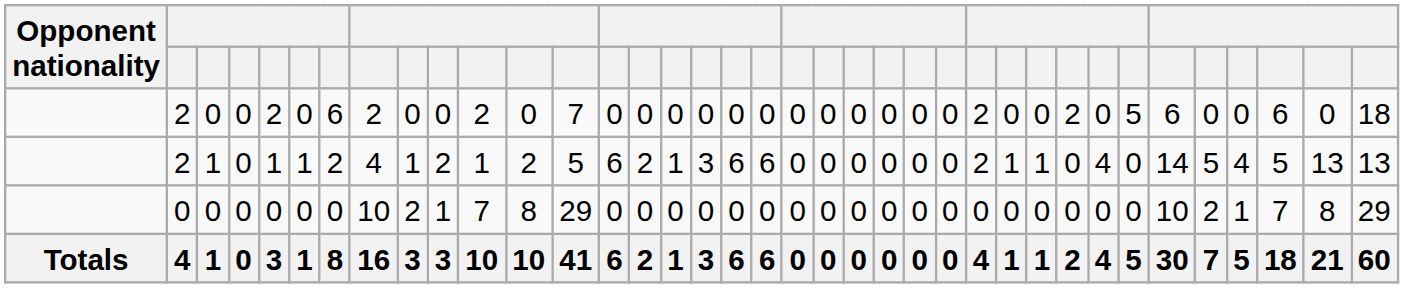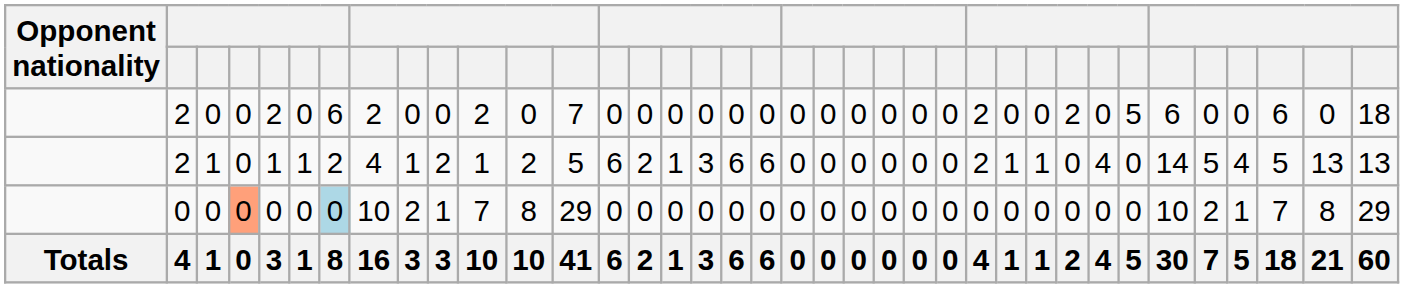(243, 210) no background -> (243, 210) lightsalmon background
(335, 210) no background -> (335, 210) lightblue background
